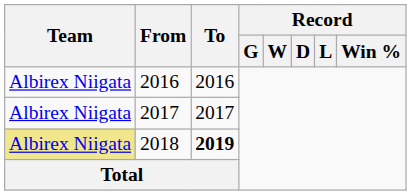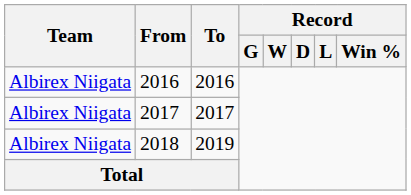(70, 143) khaki background -> (70, 143) no background
(215, 143) bold -> (215, 143) normal
